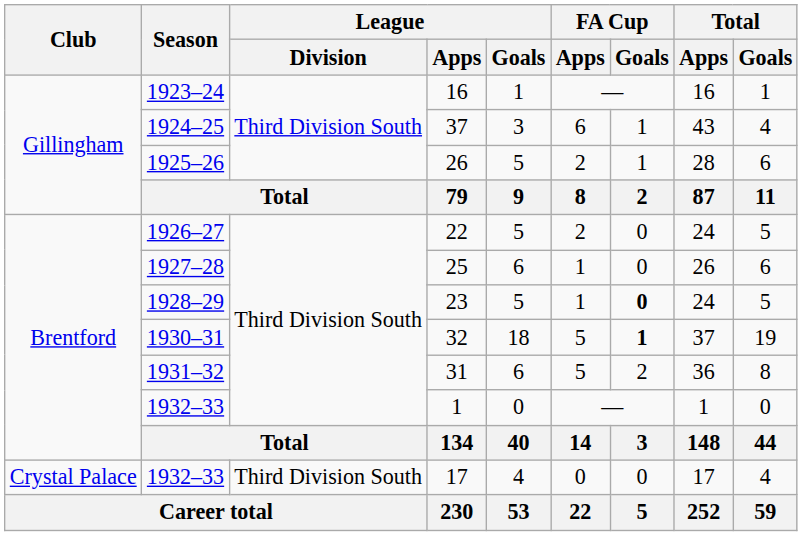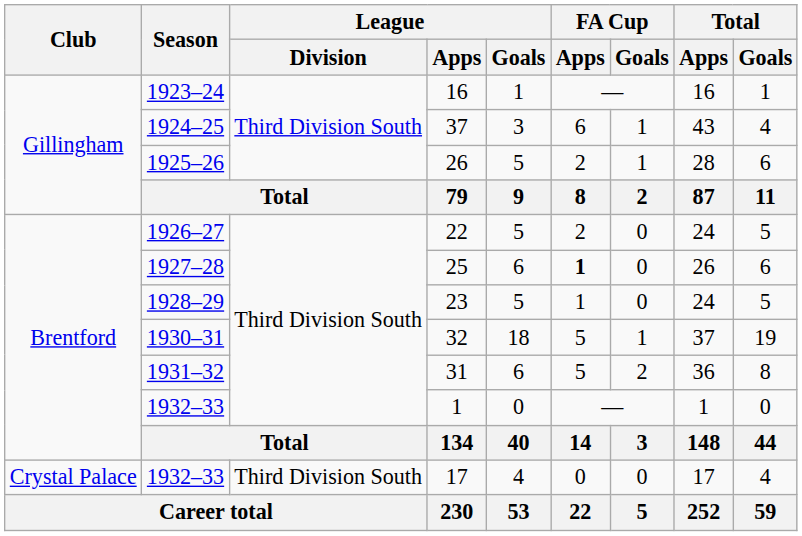(580, 267) normal -> (580, 267) bold
(642, 302) bold -> (642, 302) normal
(642, 337) bold -> (642, 337) normal
